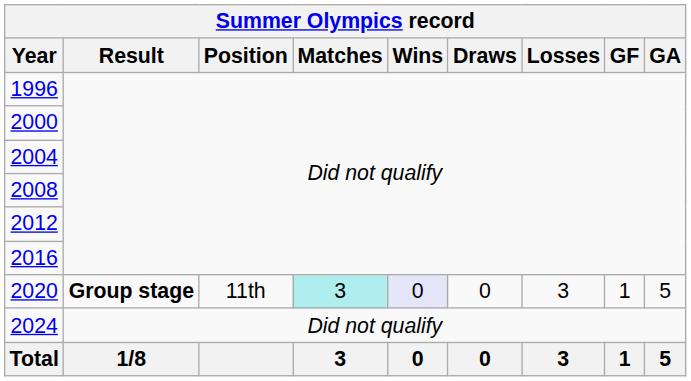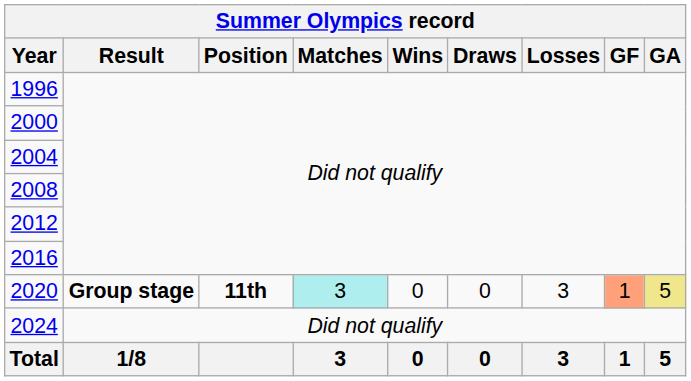(246, 291) normal -> (246, 291) bold
(418, 291) lavender background -> (418, 291) no background
(625, 291) no background -> (625, 291) lightsalmon background
(665, 291) no background -> (665, 291) khaki background
